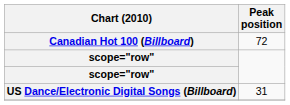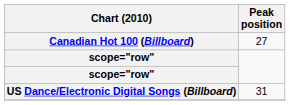(262, 41) 72 -> (262, 41) 27
